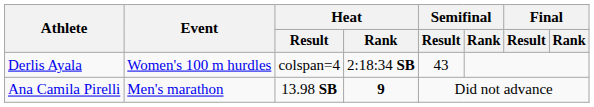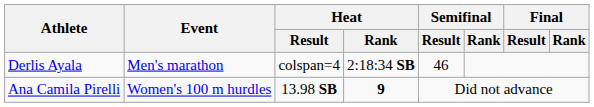(199, 65) Women's 100 m hurdles -> (175, 65) Men's marathon
(441, 65) 43 -> (441, 65) 46
(175, 90) Men's marathon -> (199, 90) Women's 100 m hurdles
